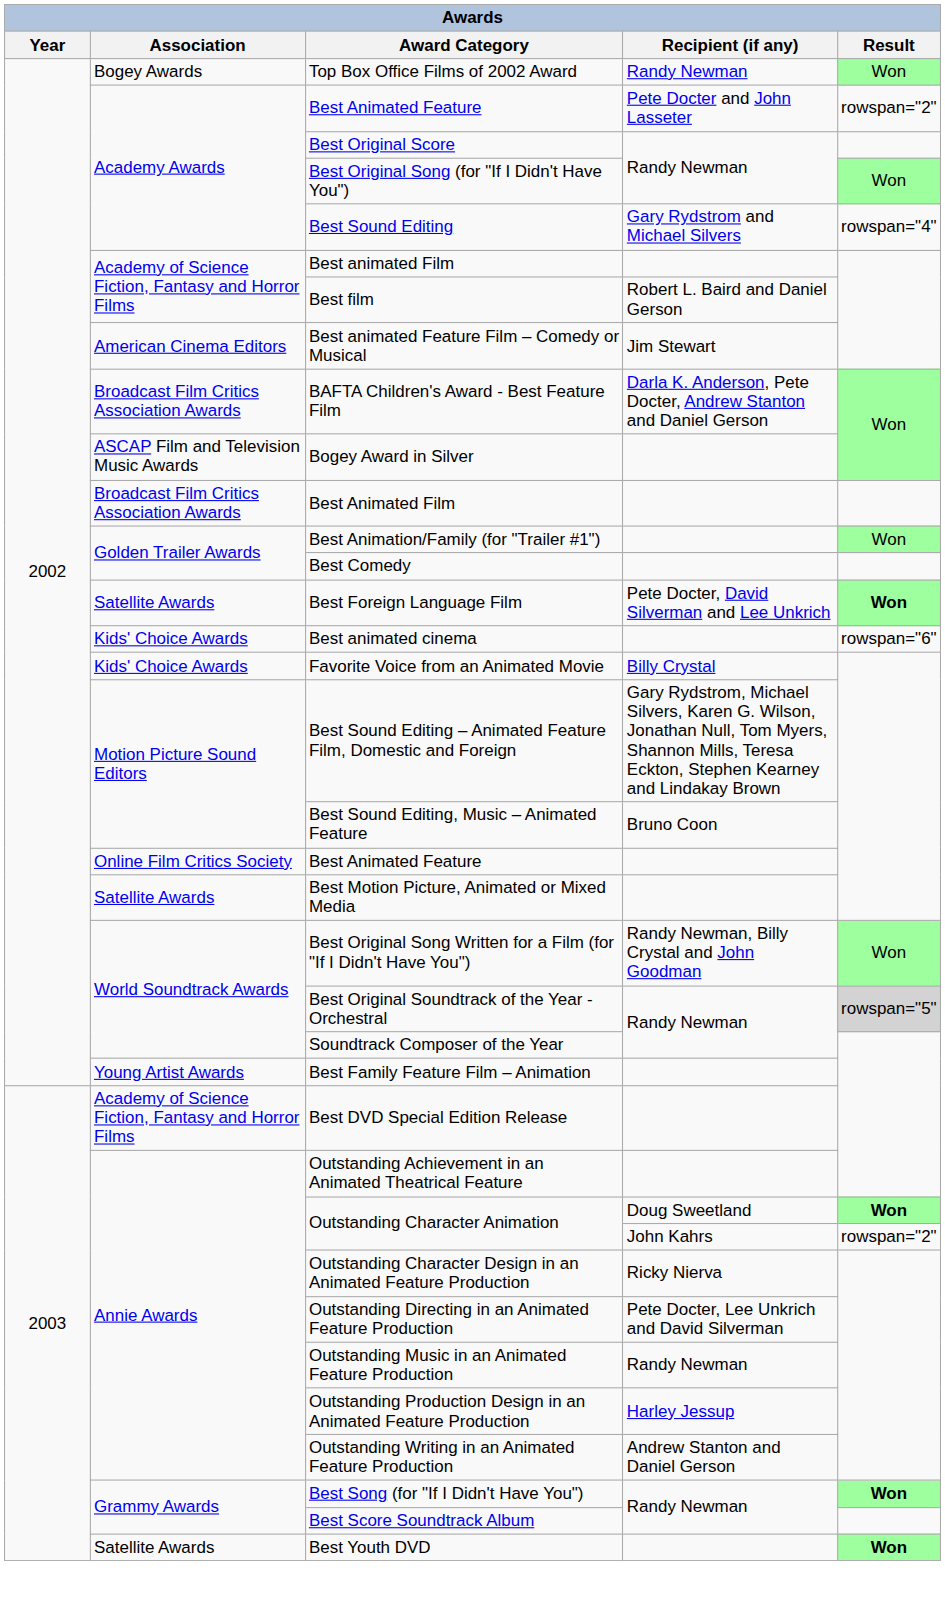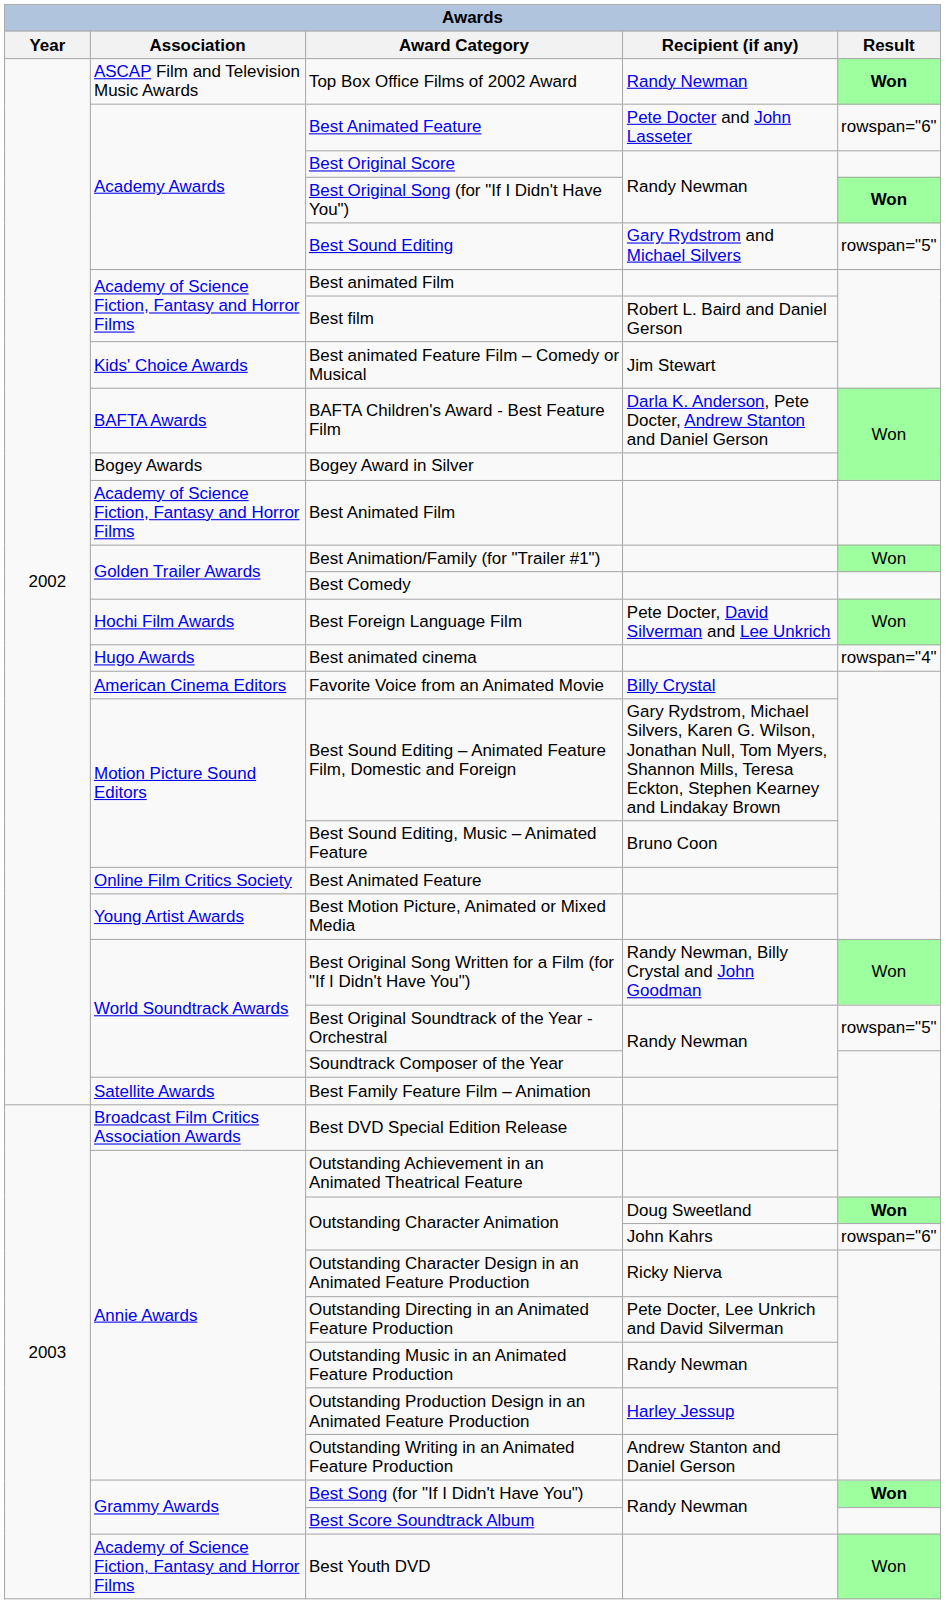(148, 71) Bogey Awards -> (197, 81) ASCAP Film and Television Music Awards
(889, 71) normal -> (889, 81) bold
(889, 108) rowspan="2" -> (889, 127) rowspan="6"
(889, 181) normal -> (889, 200) bold
(889, 227) rowspan="4" -> (889, 246) rowspan="5"
(190, 345) American Cinema Editors -> (171, 364) Kids' Choice Awards
(176, 401) Broadcast Film Critics Association Awards -> (150, 420) BAFTA Awards
(197, 456) ASCAP Film and Television Music Awards -> (148, 466) Bogey Awards
(176, 502) Broadcast Film Critics Association Awards -> (197, 512) Academy of Science Fiction, Fantasy and Horror Films
(154, 602) Satellite Awards -> (164, 621) Hochi Film Awards
(889, 602) bold -> (889, 621) normal
(171, 639) Kids' Choice Awards -> (144, 658) Hugo Awards
(889, 639) rowspan="6" -> (889, 658) rowspan="4"
(171, 666) Kids' Choice Awards -> (190, 685) American Cinema Editors
(154, 897) Satellite Awards -> (169, 916) Young Artist Awards
(889, 1008) lightgrey background -> (889, 1027) no background
(169, 1071) Young Artist Awards -> (154, 1091) Satellite Awards
(197, 1117) Academy of Science Fiction, Fantasy and Horror Films -> (176, 1127) Broadcast Film Critics Association Awards
(889, 1236) rowspan="2" -> (889, 1236) rowspan="6"
(154, 1547) Satellite Awards -> (197, 1566) Academy of Science Fiction, Fantasy and Horror Films
(889, 1547) bold -> (889, 1566) normal
